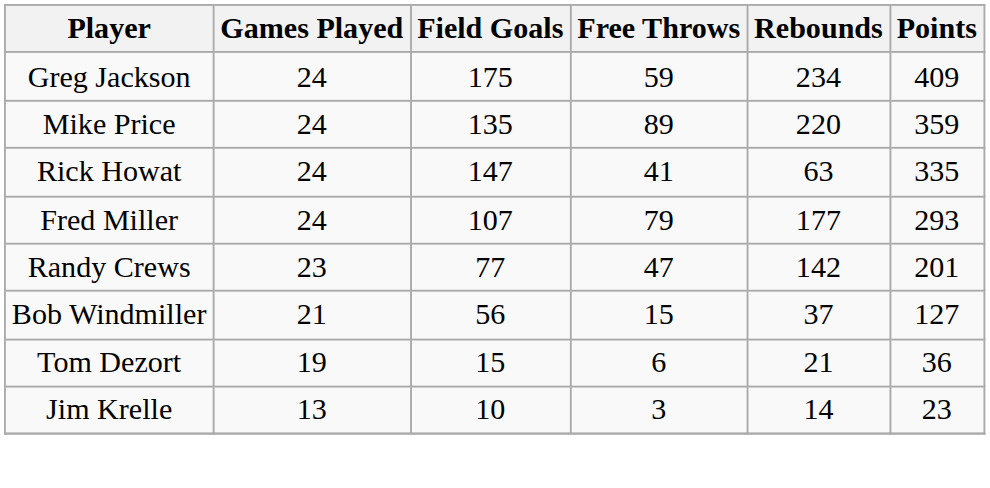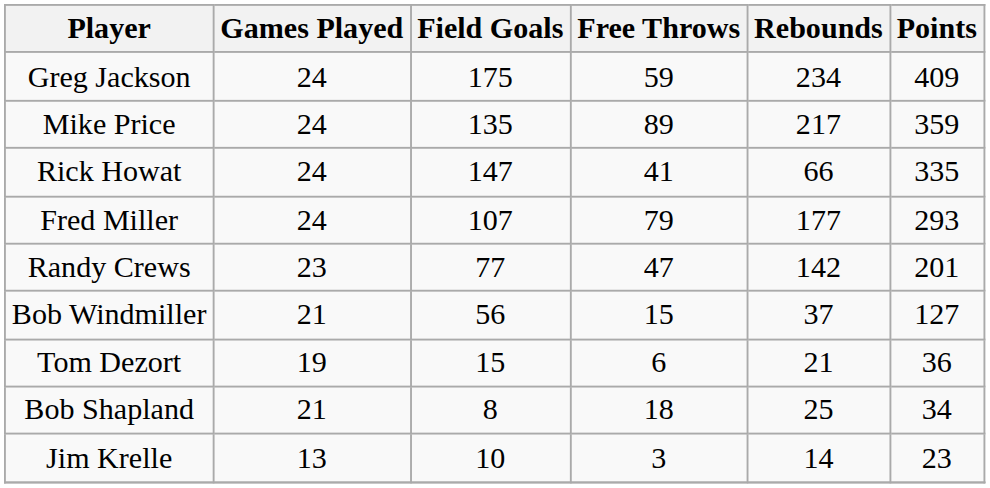(818, 123) 220 -> (818, 123) 217
(818, 171) 63 -> (818, 171) 66
+ row: (109, 409)
